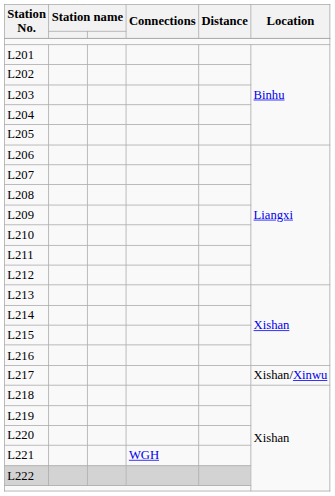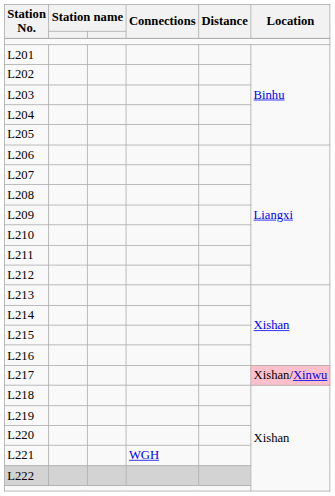(290, 375) no background -> (290, 375) pink background
